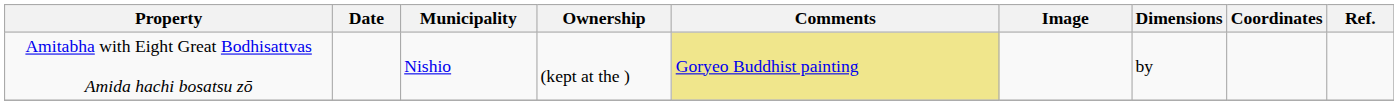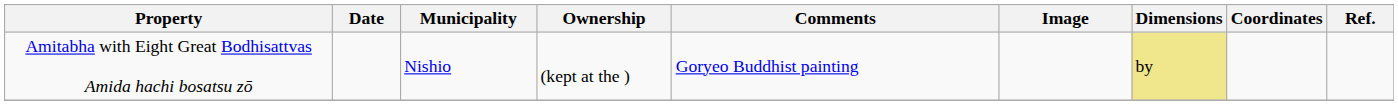(767, 66) khaki background -> (767, 66) no background
(1144, 66) no background -> (1144, 66) khaki background
